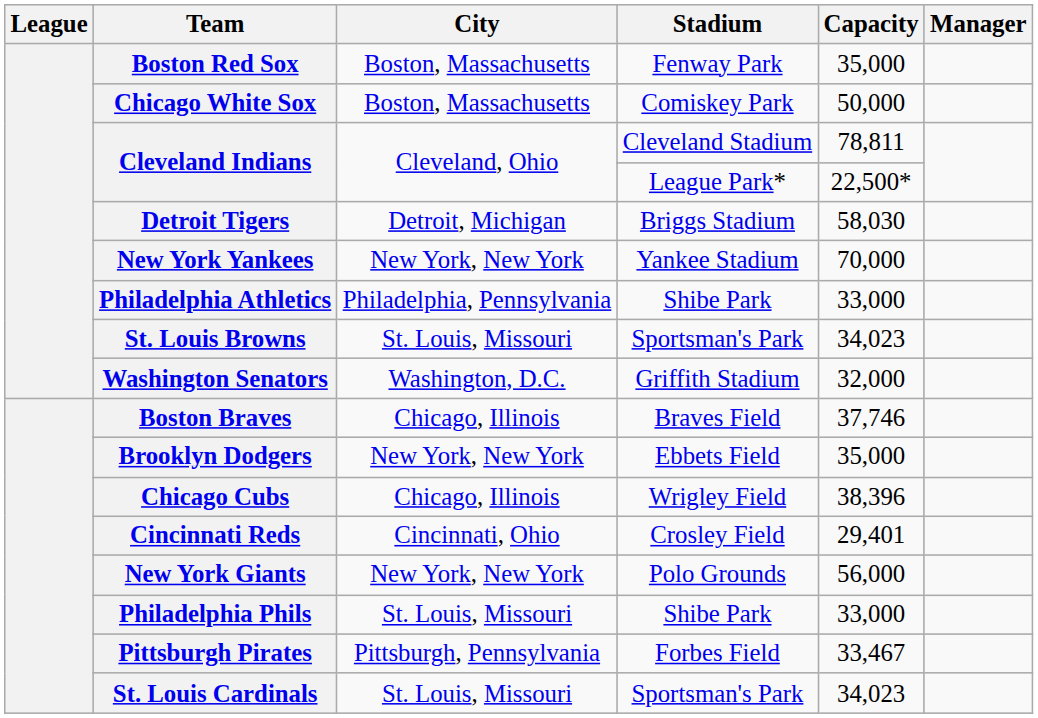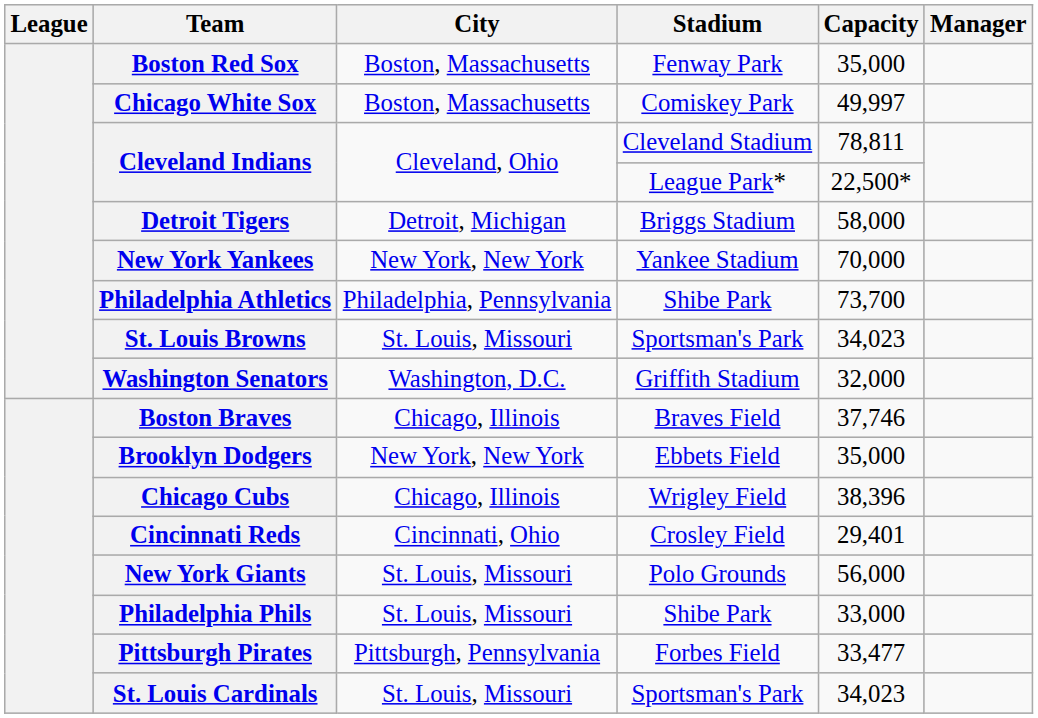(871, 102) 50,000 -> (871, 102) 49,997
(871, 220) 58,030 -> (871, 220) 58,000
(871, 299) 33,000 -> (871, 299) 73,700
(477, 574) New York, New York -> (477, 574) St. Louis, Missouri
(871, 653) 33,467 -> (871, 653) 33,477
